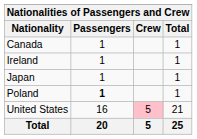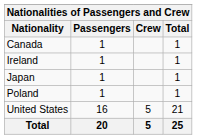(102, 93) bold -> (102, 93) normal
(148, 110) pink background -> (148, 110) no background
